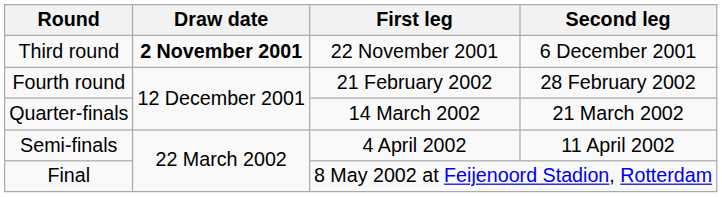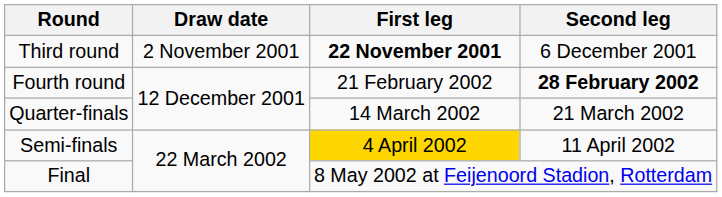(221, 51) bold -> (221, 51) normal
(414, 51) normal -> (415, 51) bold
(618, 82) normal -> (618, 82) bold
(414, 144) no background -> (415, 144) gold background
